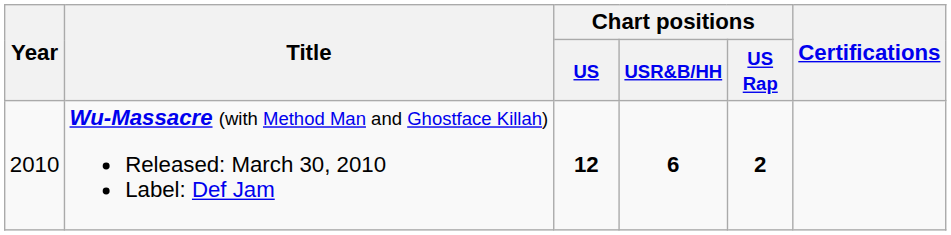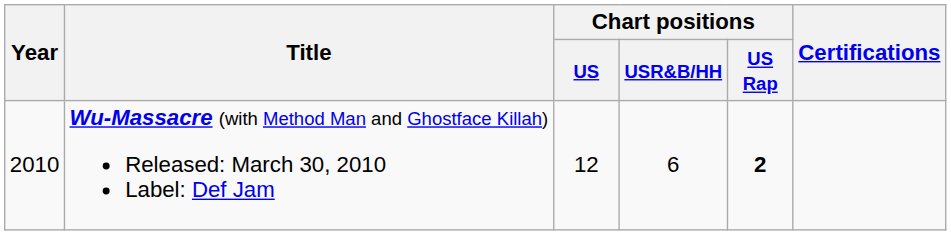(586, 164) bold -> (586, 164) normal
(673, 164) bold -> (673, 164) normal
